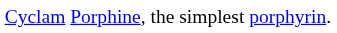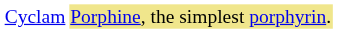(201, 16) no background -> (201, 16) khaki background
